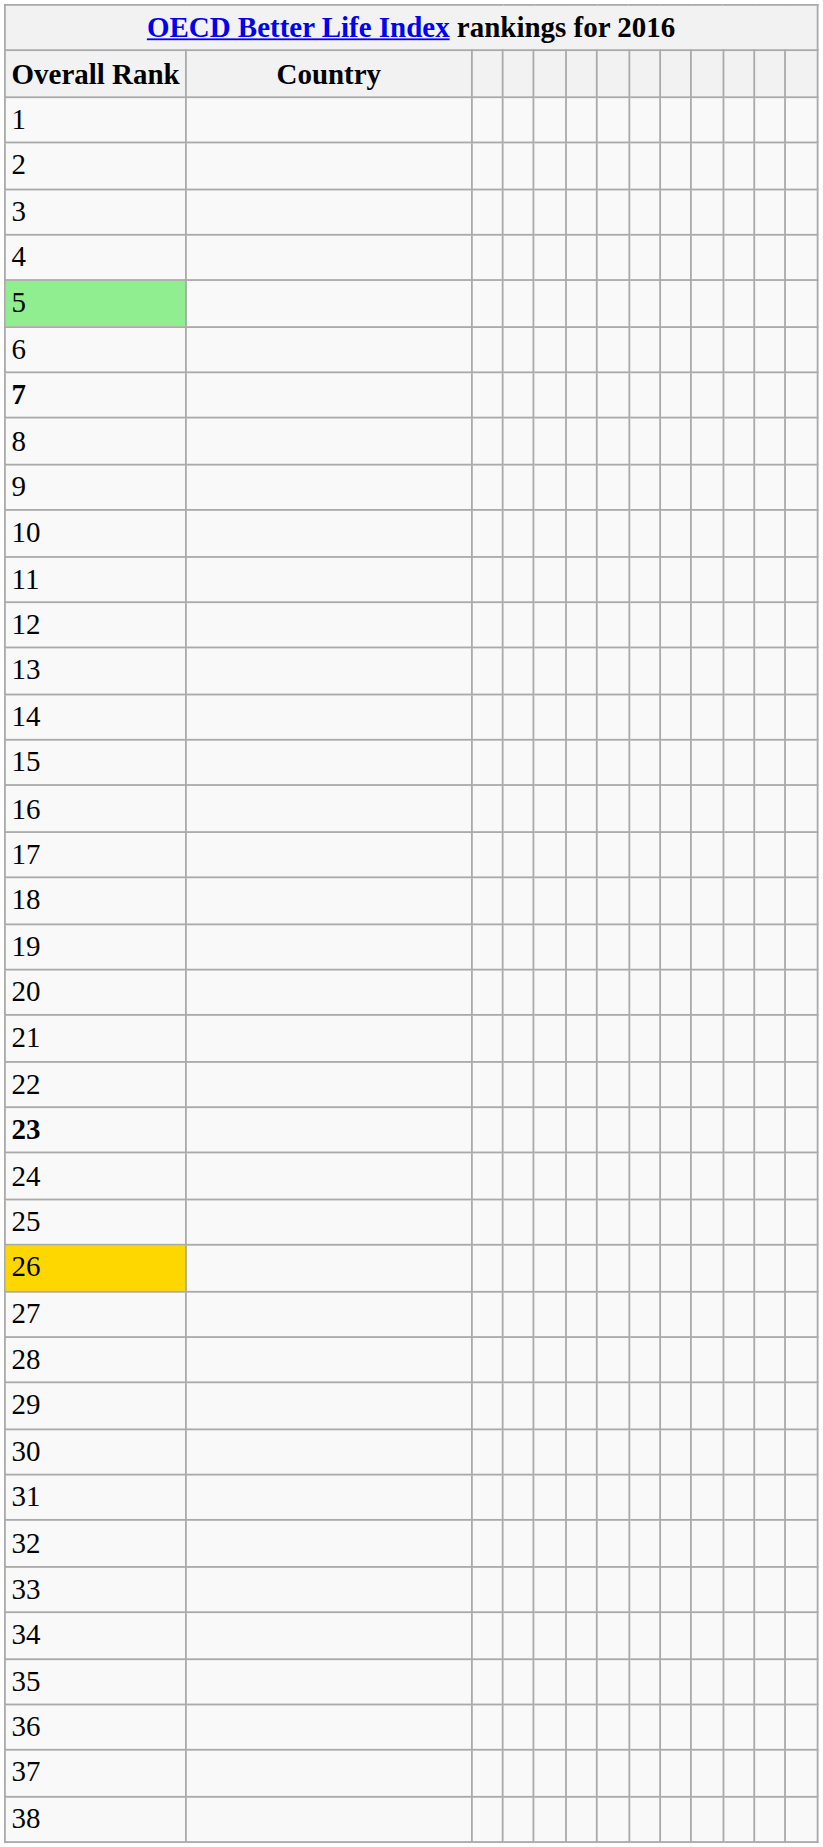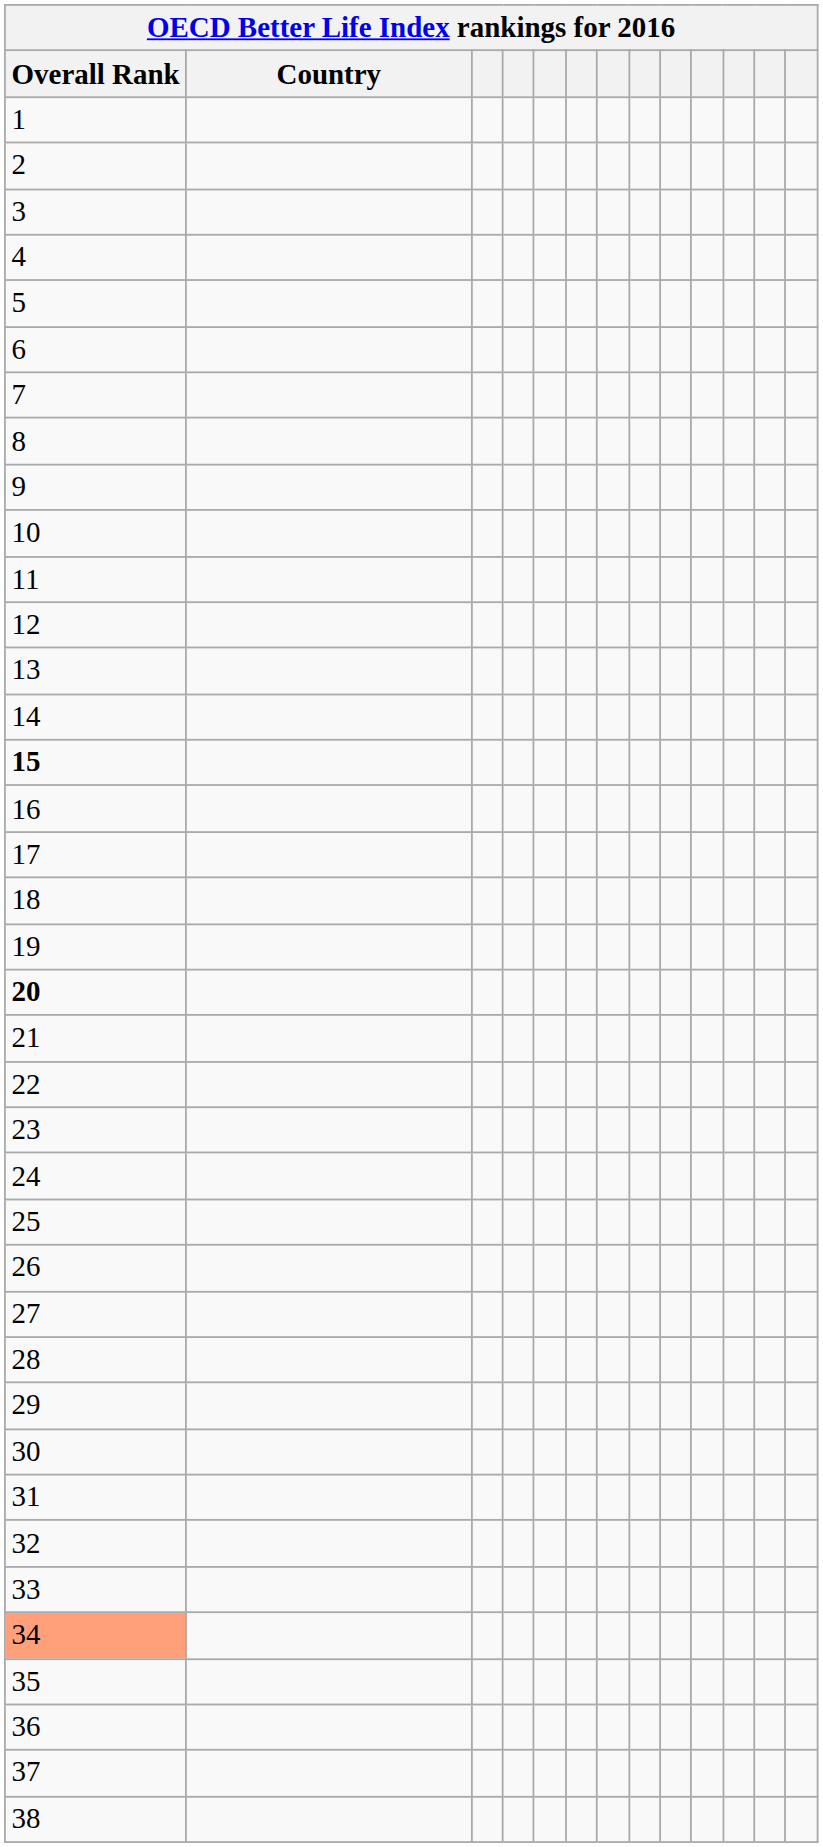(19, 303) lightgreen background -> (19, 303) no background
(19, 394) bold -> (19, 394) normal
(26, 762) normal -> (26, 762) bold
(26, 991) normal -> (26, 991) bold
(26, 1129) bold -> (26, 1129) normal
(26, 1267) gold background -> (26, 1267) no background
(26, 1634) no background -> (26, 1634) lightsalmon background
